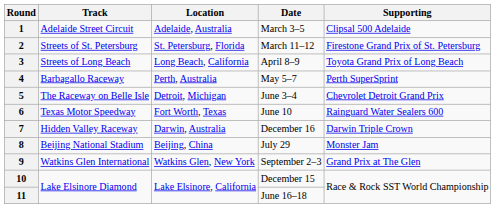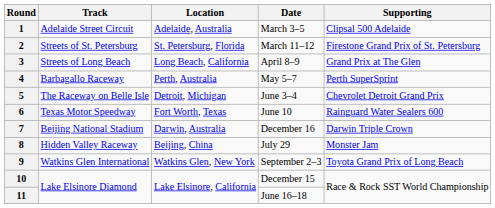(395, 62) Toyota Grand Prix of Long Beach -> (373, 62) Grand Prix at The Glen
(89, 128) Hidden Valley Raceway -> (92, 128) Beijing National Stadium
(92, 145) Beijing National Stadium -> (89, 145) Hidden Valley Raceway
(373, 161) Grand Prix at The Glen -> (395, 161) Toyota Grand Prix of Long Beach
